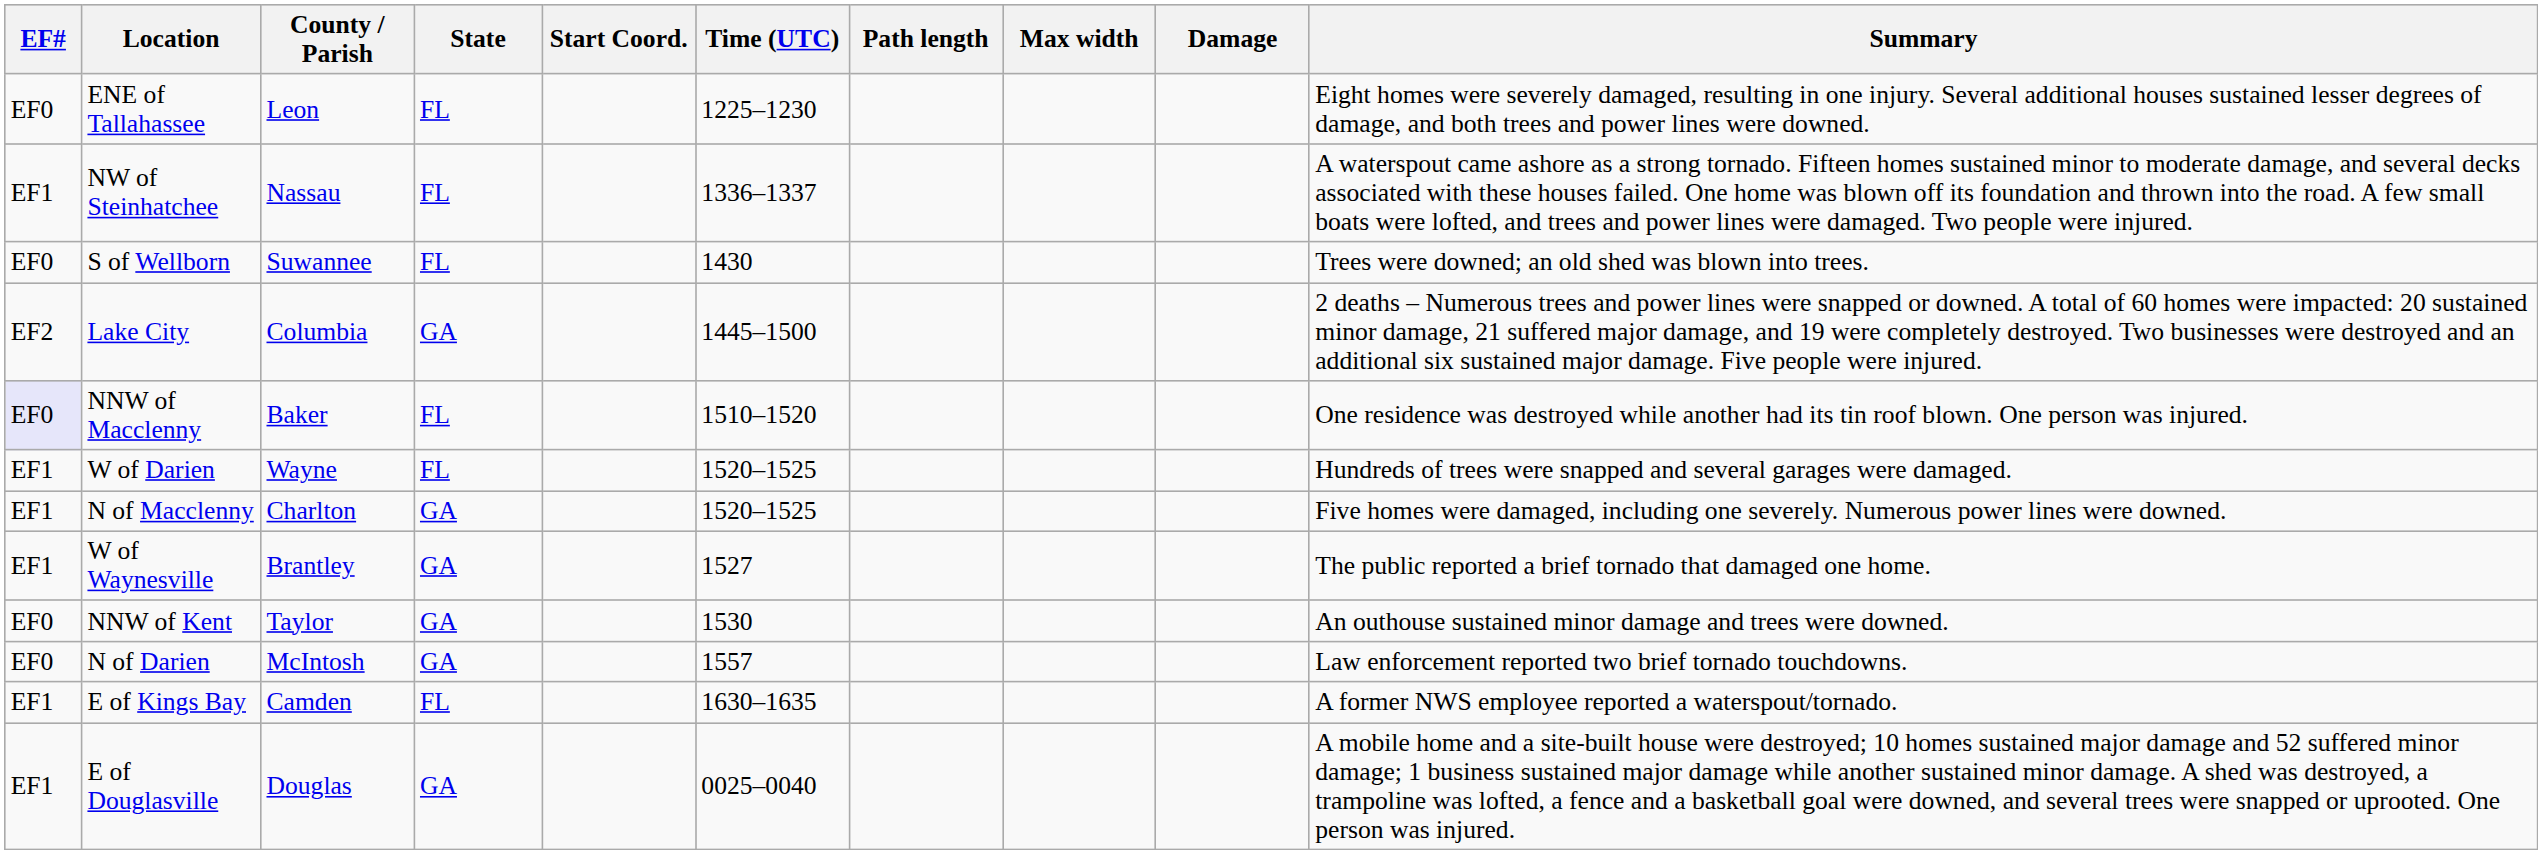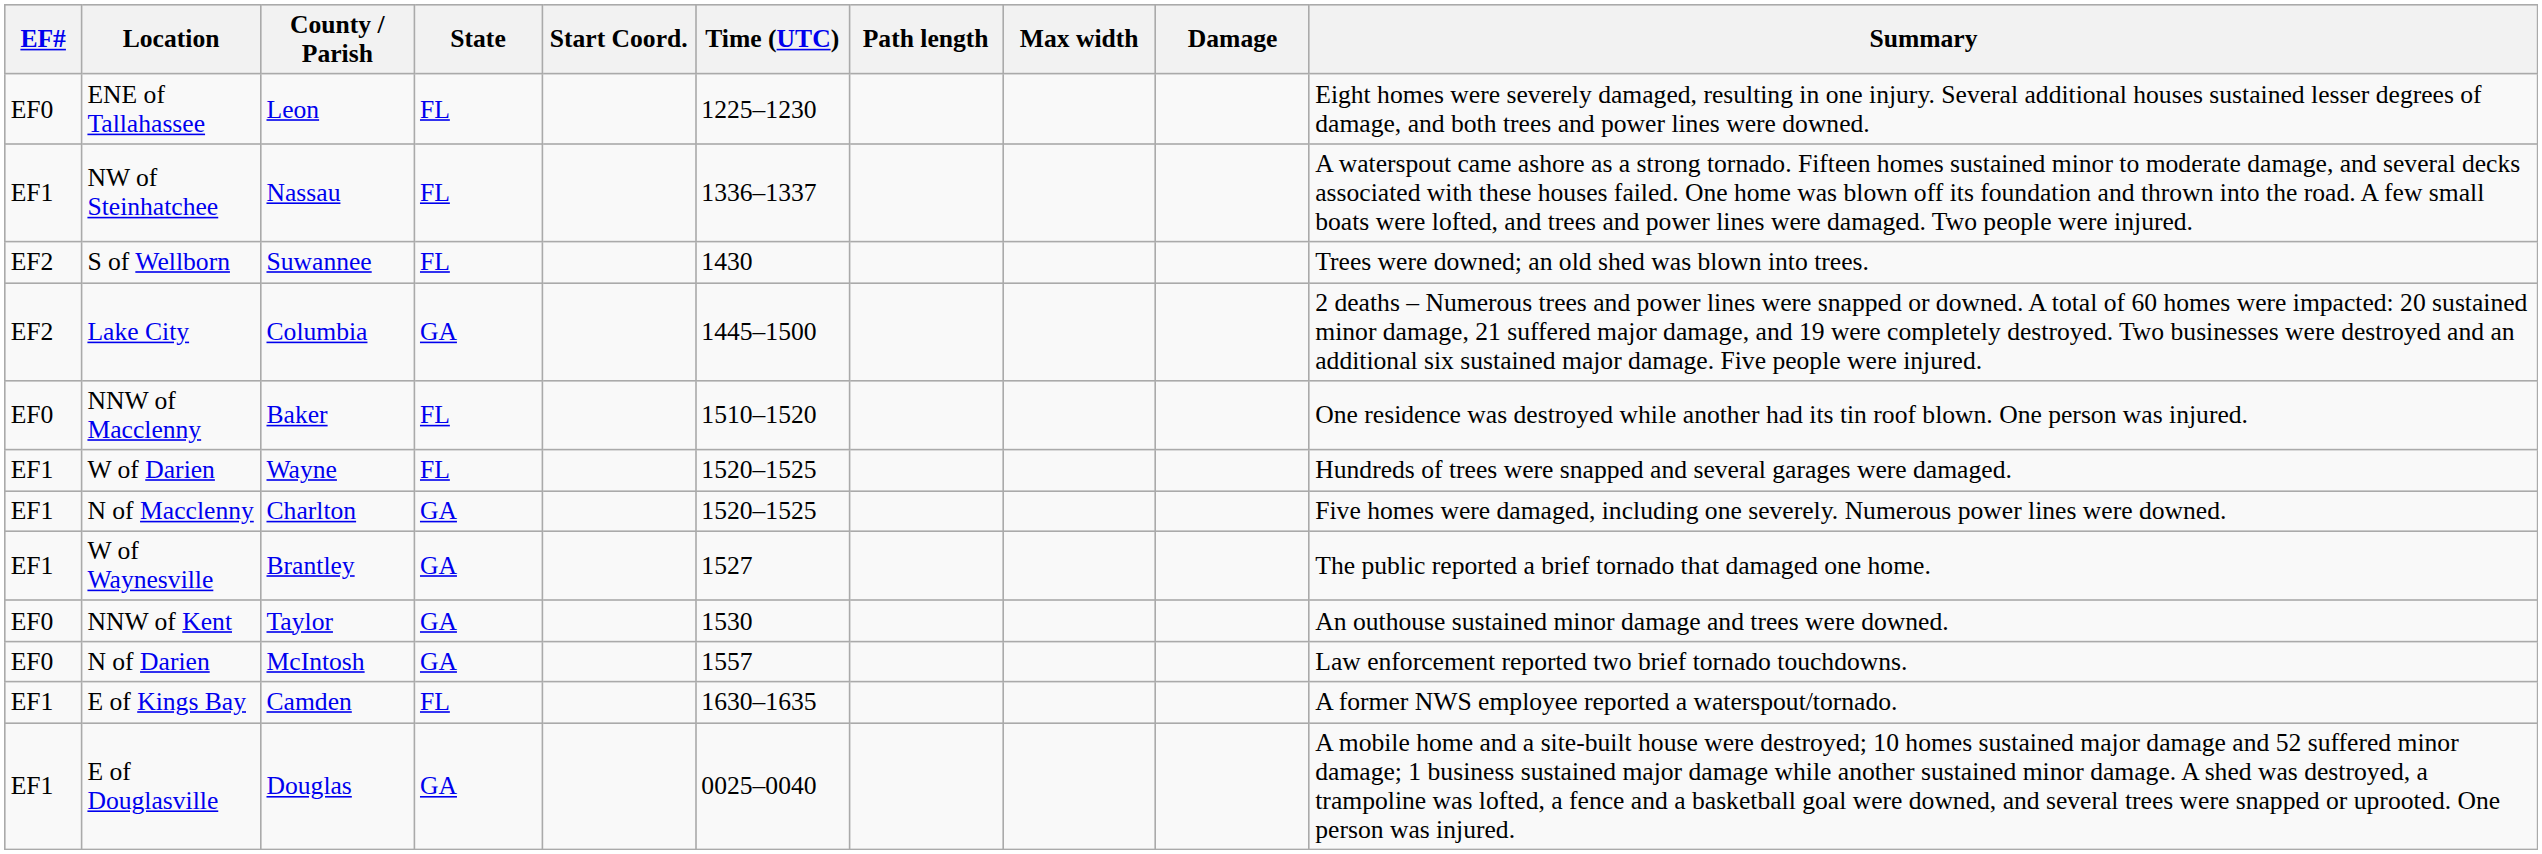(32, 261) EF0 -> (32, 261) EF2
(32, 414) lavender background -> (32, 414) no background
